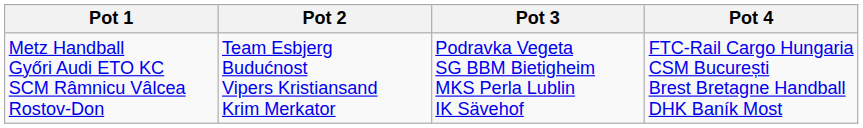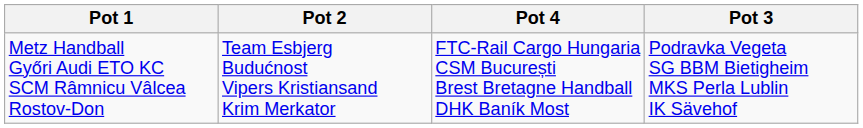columns swapped: (538, 18) <-> (751, 18)
